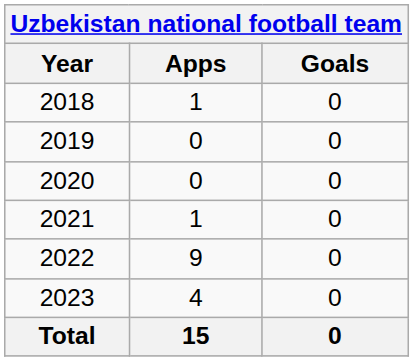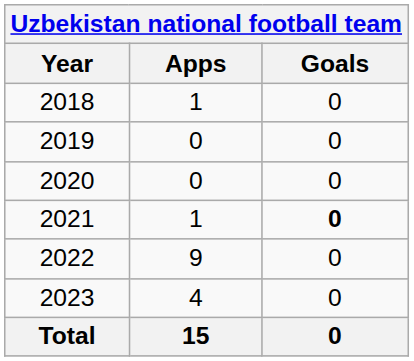(335, 219) normal -> (335, 219) bold
